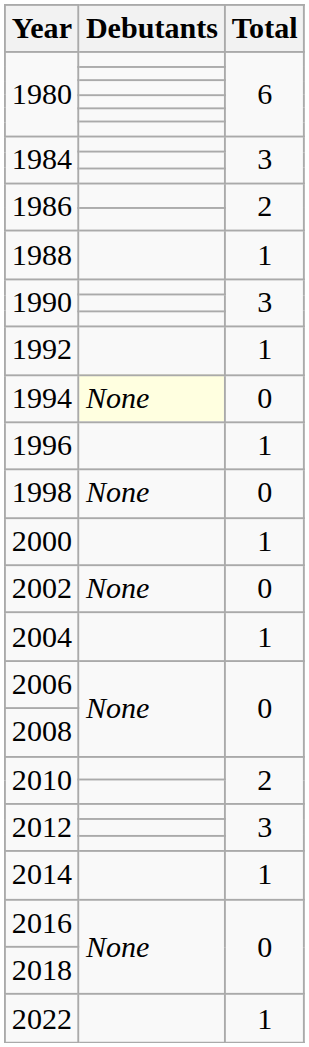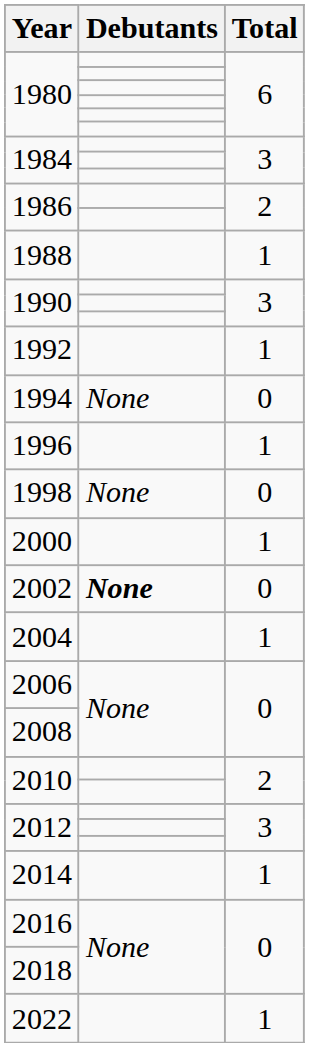(118, 397) lightyellow background -> (118, 397) no background
(118, 588) normal -> (119, 588) bold
